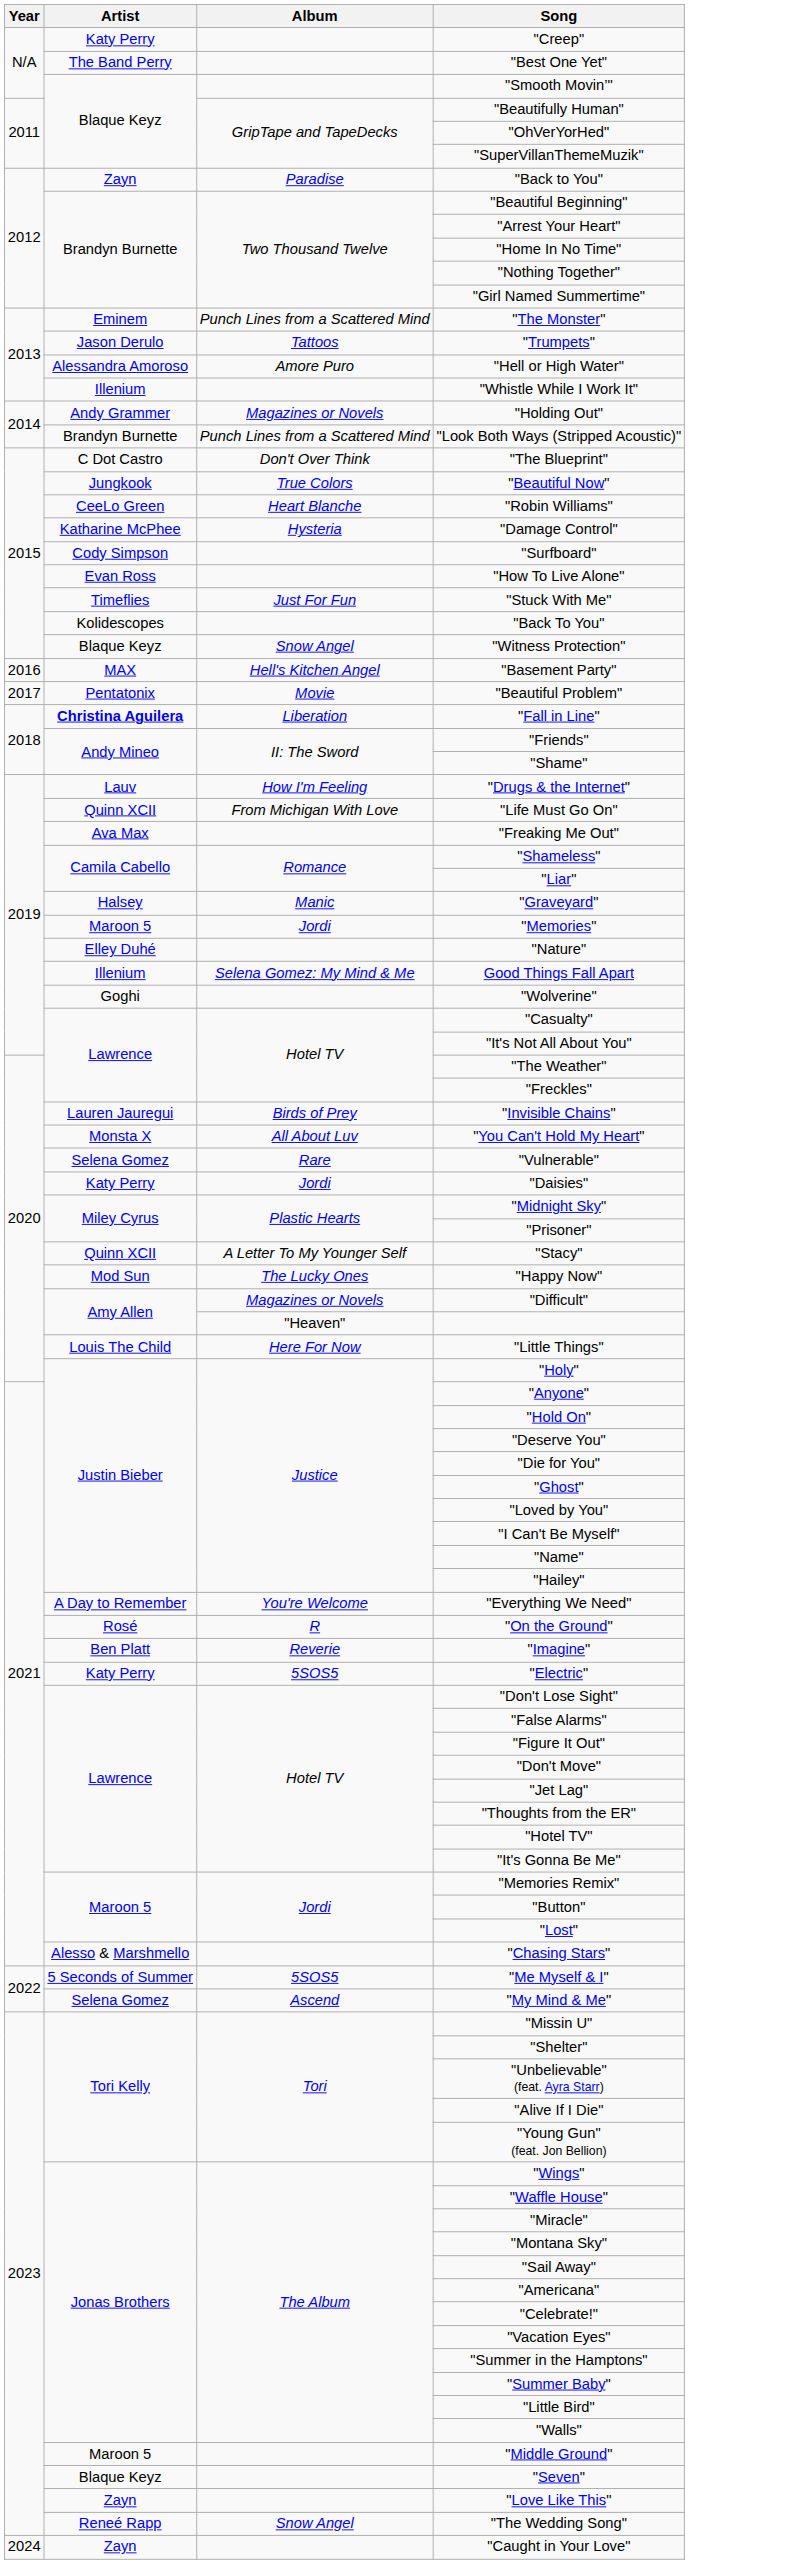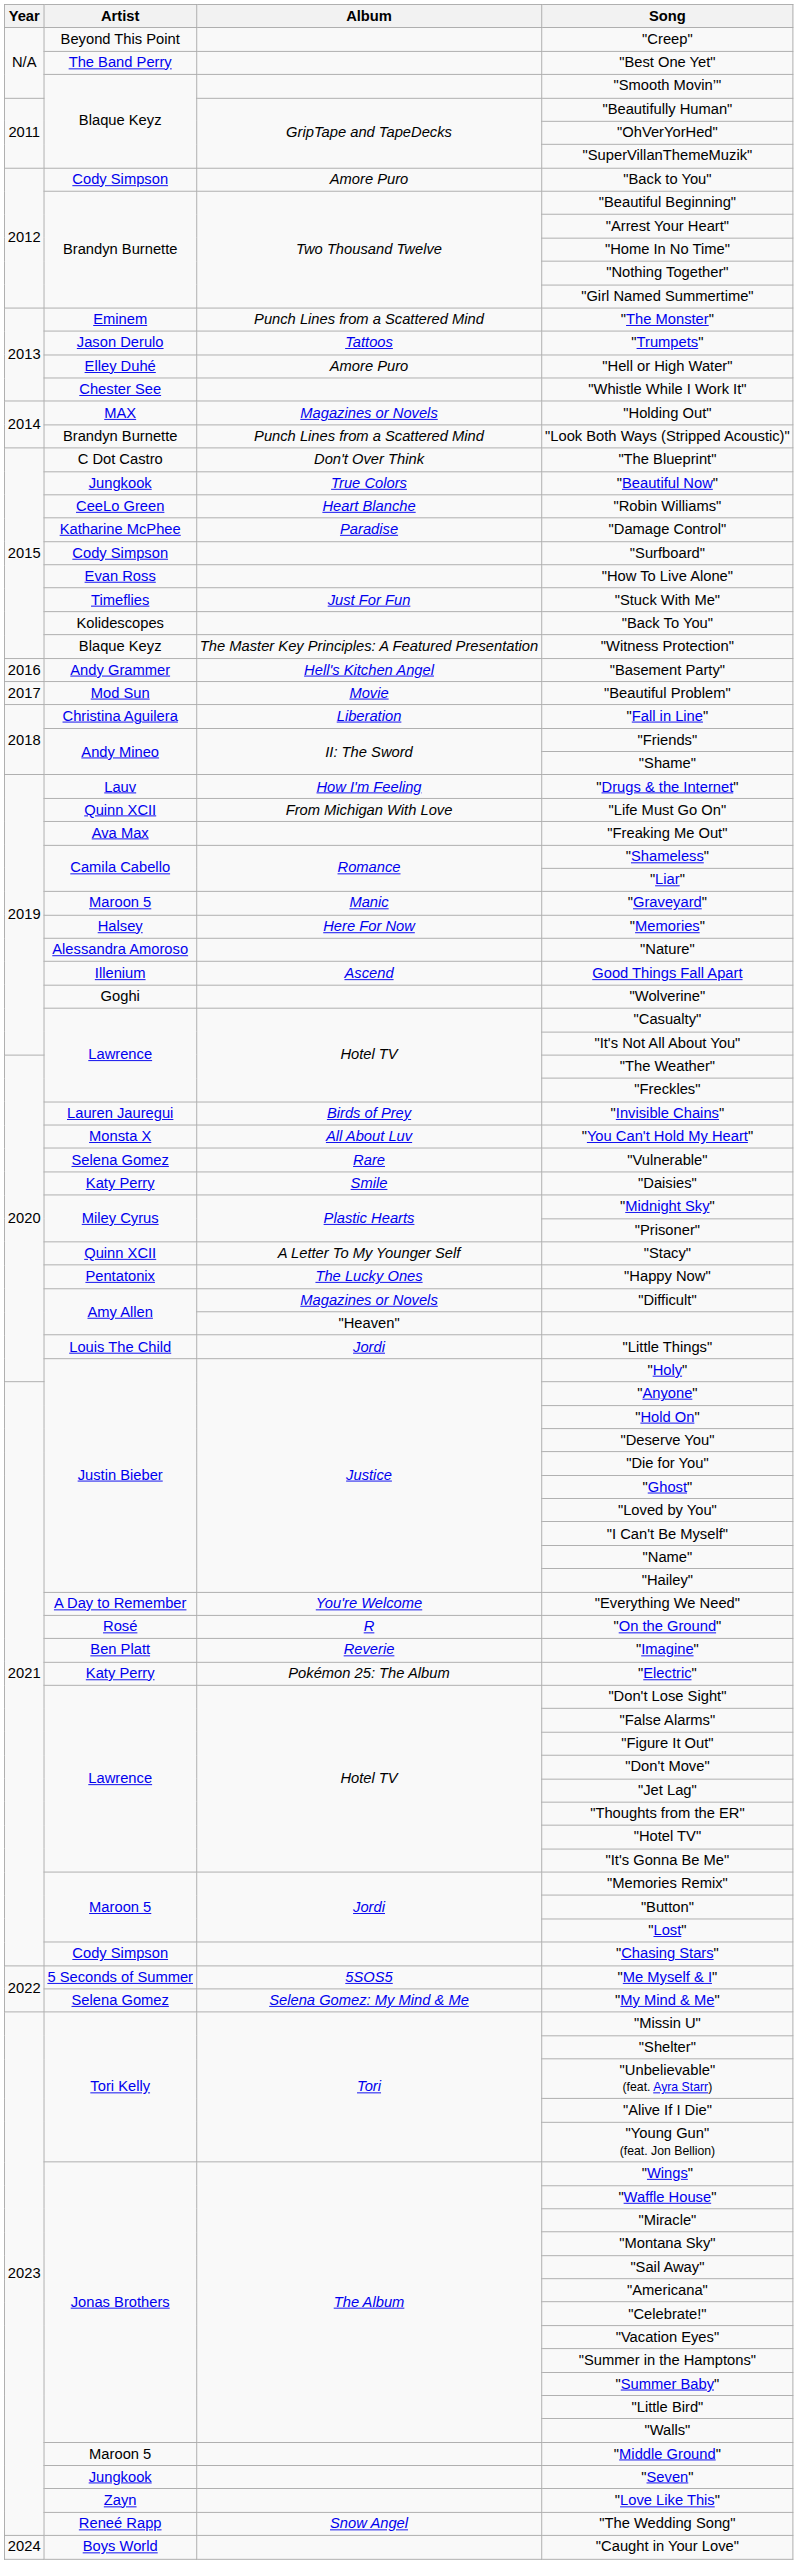(120, 39) Katy Perry -> (120, 39) Beyond This Point
(120, 179) Zayn -> (120, 179) Cody Simpson
(315, 179) Paradise -> (369, 179) Amore Puro
(120, 366) Alessandra Amoroso -> (120, 366) Elley Duhé
(120, 389) Illenium -> (120, 389) Chester See
(120, 413) Andy Grammer -> (120, 413) MAX
(315, 529) Hysteria -> (369, 529) Paradise
(315, 646) Snow Angel -> (369, 646) The Master Key Principles: A Featured Presentation
(120, 669) MAX -> (120, 669) Andy Grammer
(120, 693) Pentatonix -> (120, 693) Mod Sun
(120, 716) bold -> (120, 716) normal
(120, 903) Halsey -> (120, 903) Maroon 5
(120, 926) Maroon 5 -> (120, 926) Halsey
(315, 926) Jordi -> (369, 926) Here For Now
(120, 949) Elley Duhé -> (120, 949) Alessandra Amoroso
(315, 973) Selena Gomez: My Mind & Me -> (369, 973) Ascend
(315, 1183) Jordi -> (369, 1183) Smile
(120, 1276) Mod Sun -> (120, 1276) Pentatonix
(315, 1346) Here For Now -> (369, 1346) Jordi
(315, 1673) 5SOS5 -> (369, 1673) Pokémon 25: The Album
(120, 1953) Alesso & Marshmello -> (120, 1953) Cody Simpson
(315, 2000) Ascend -> (369, 2000) Selena Gomez: My Mind & Me
(120, 2477) Blaque Keyz -> (120, 2477) Jungkook
(120, 2547) Zayn -> (120, 2547) Boys World
